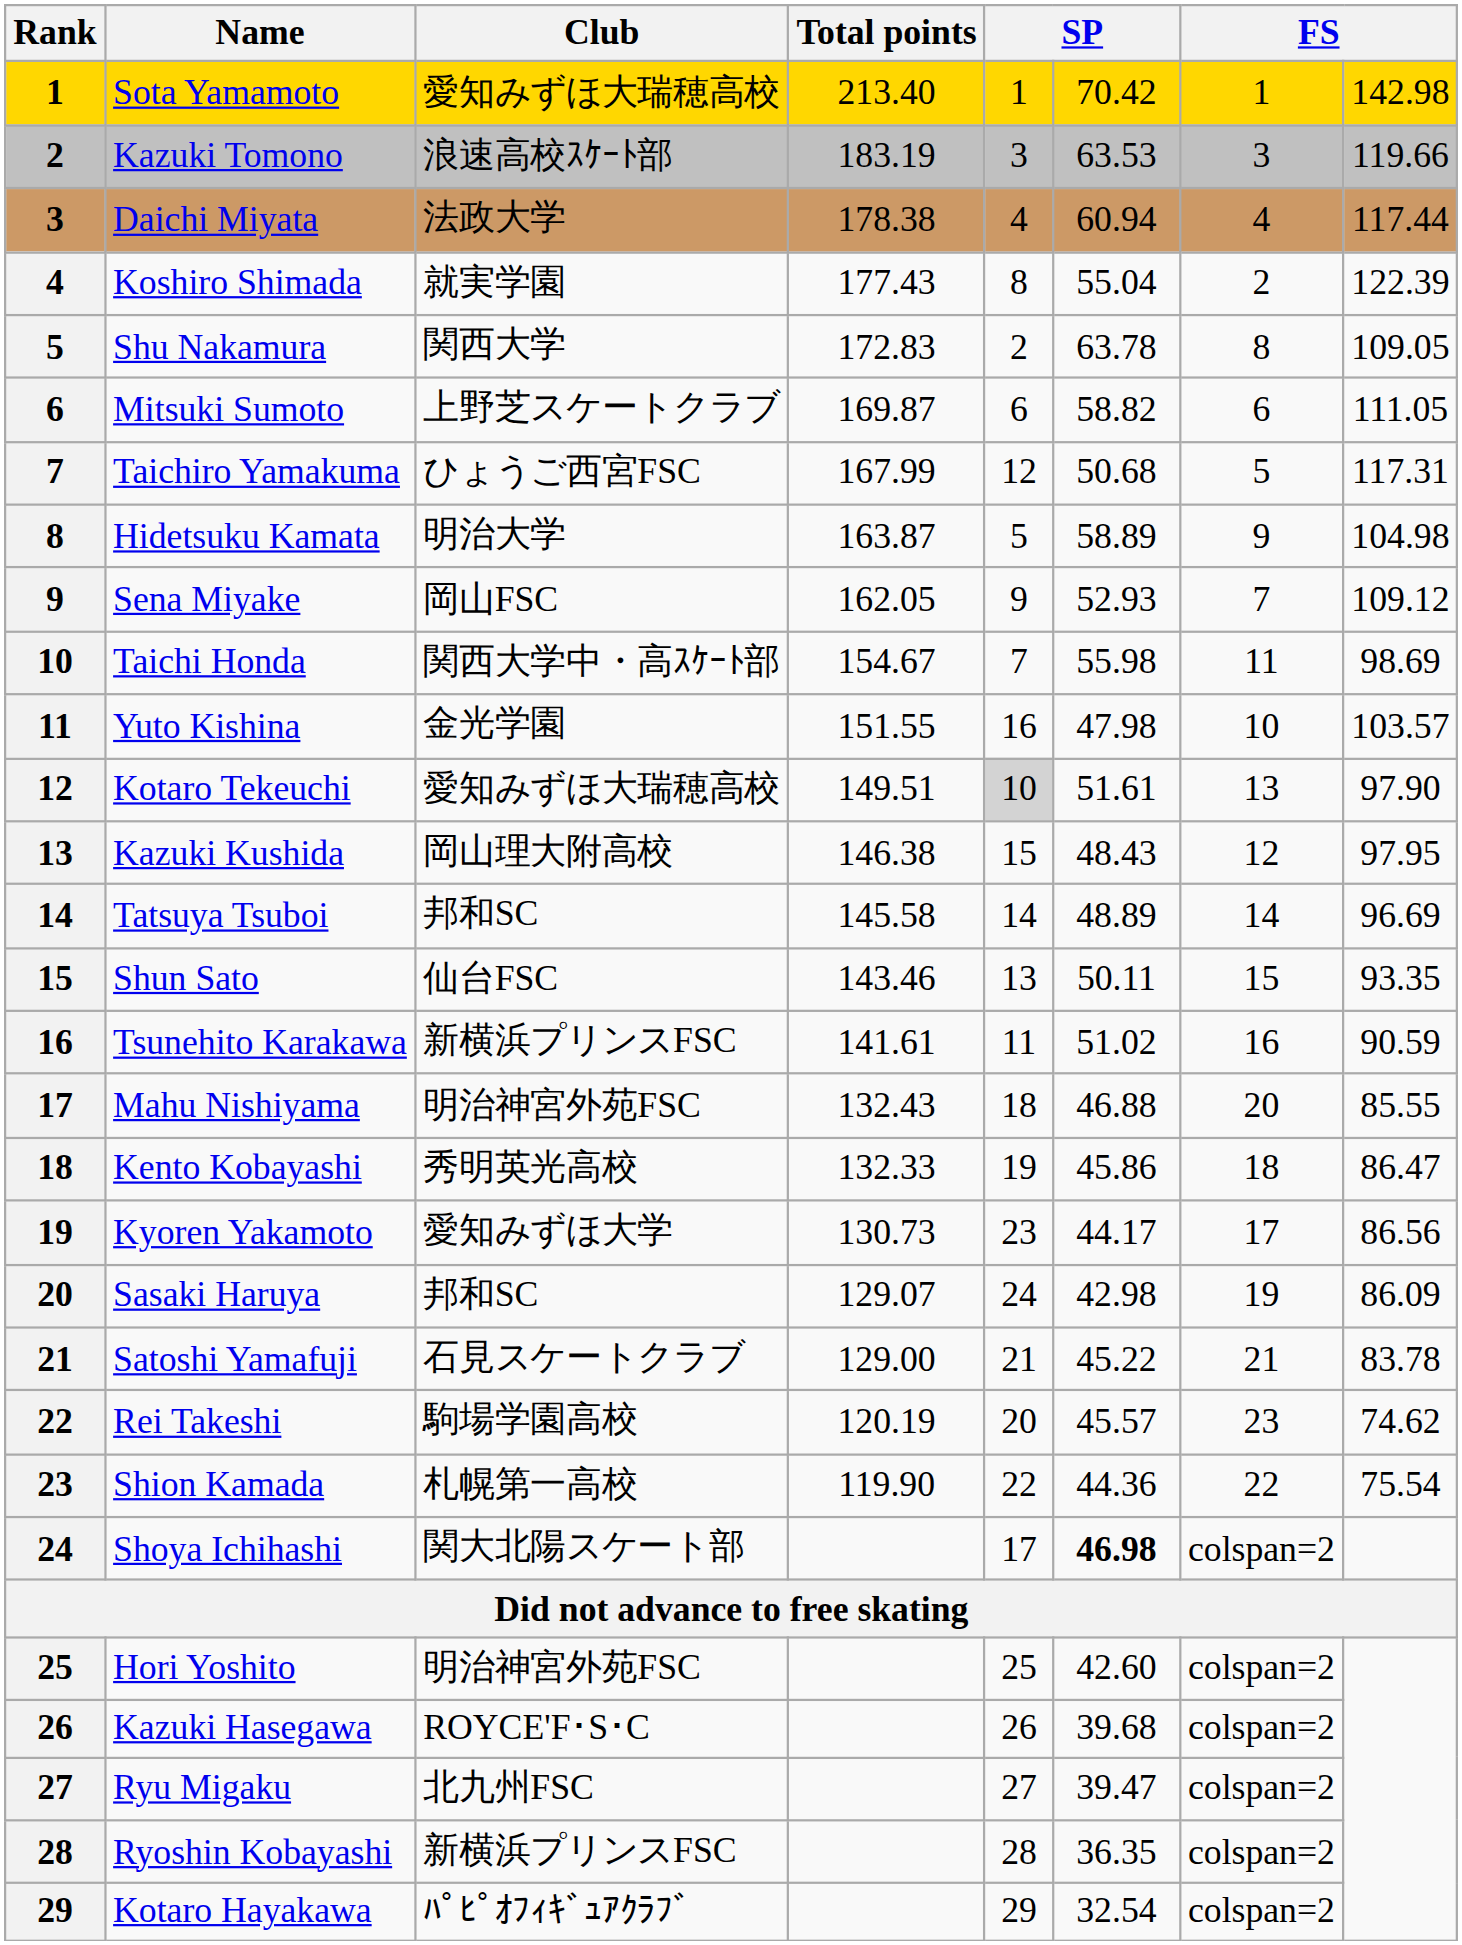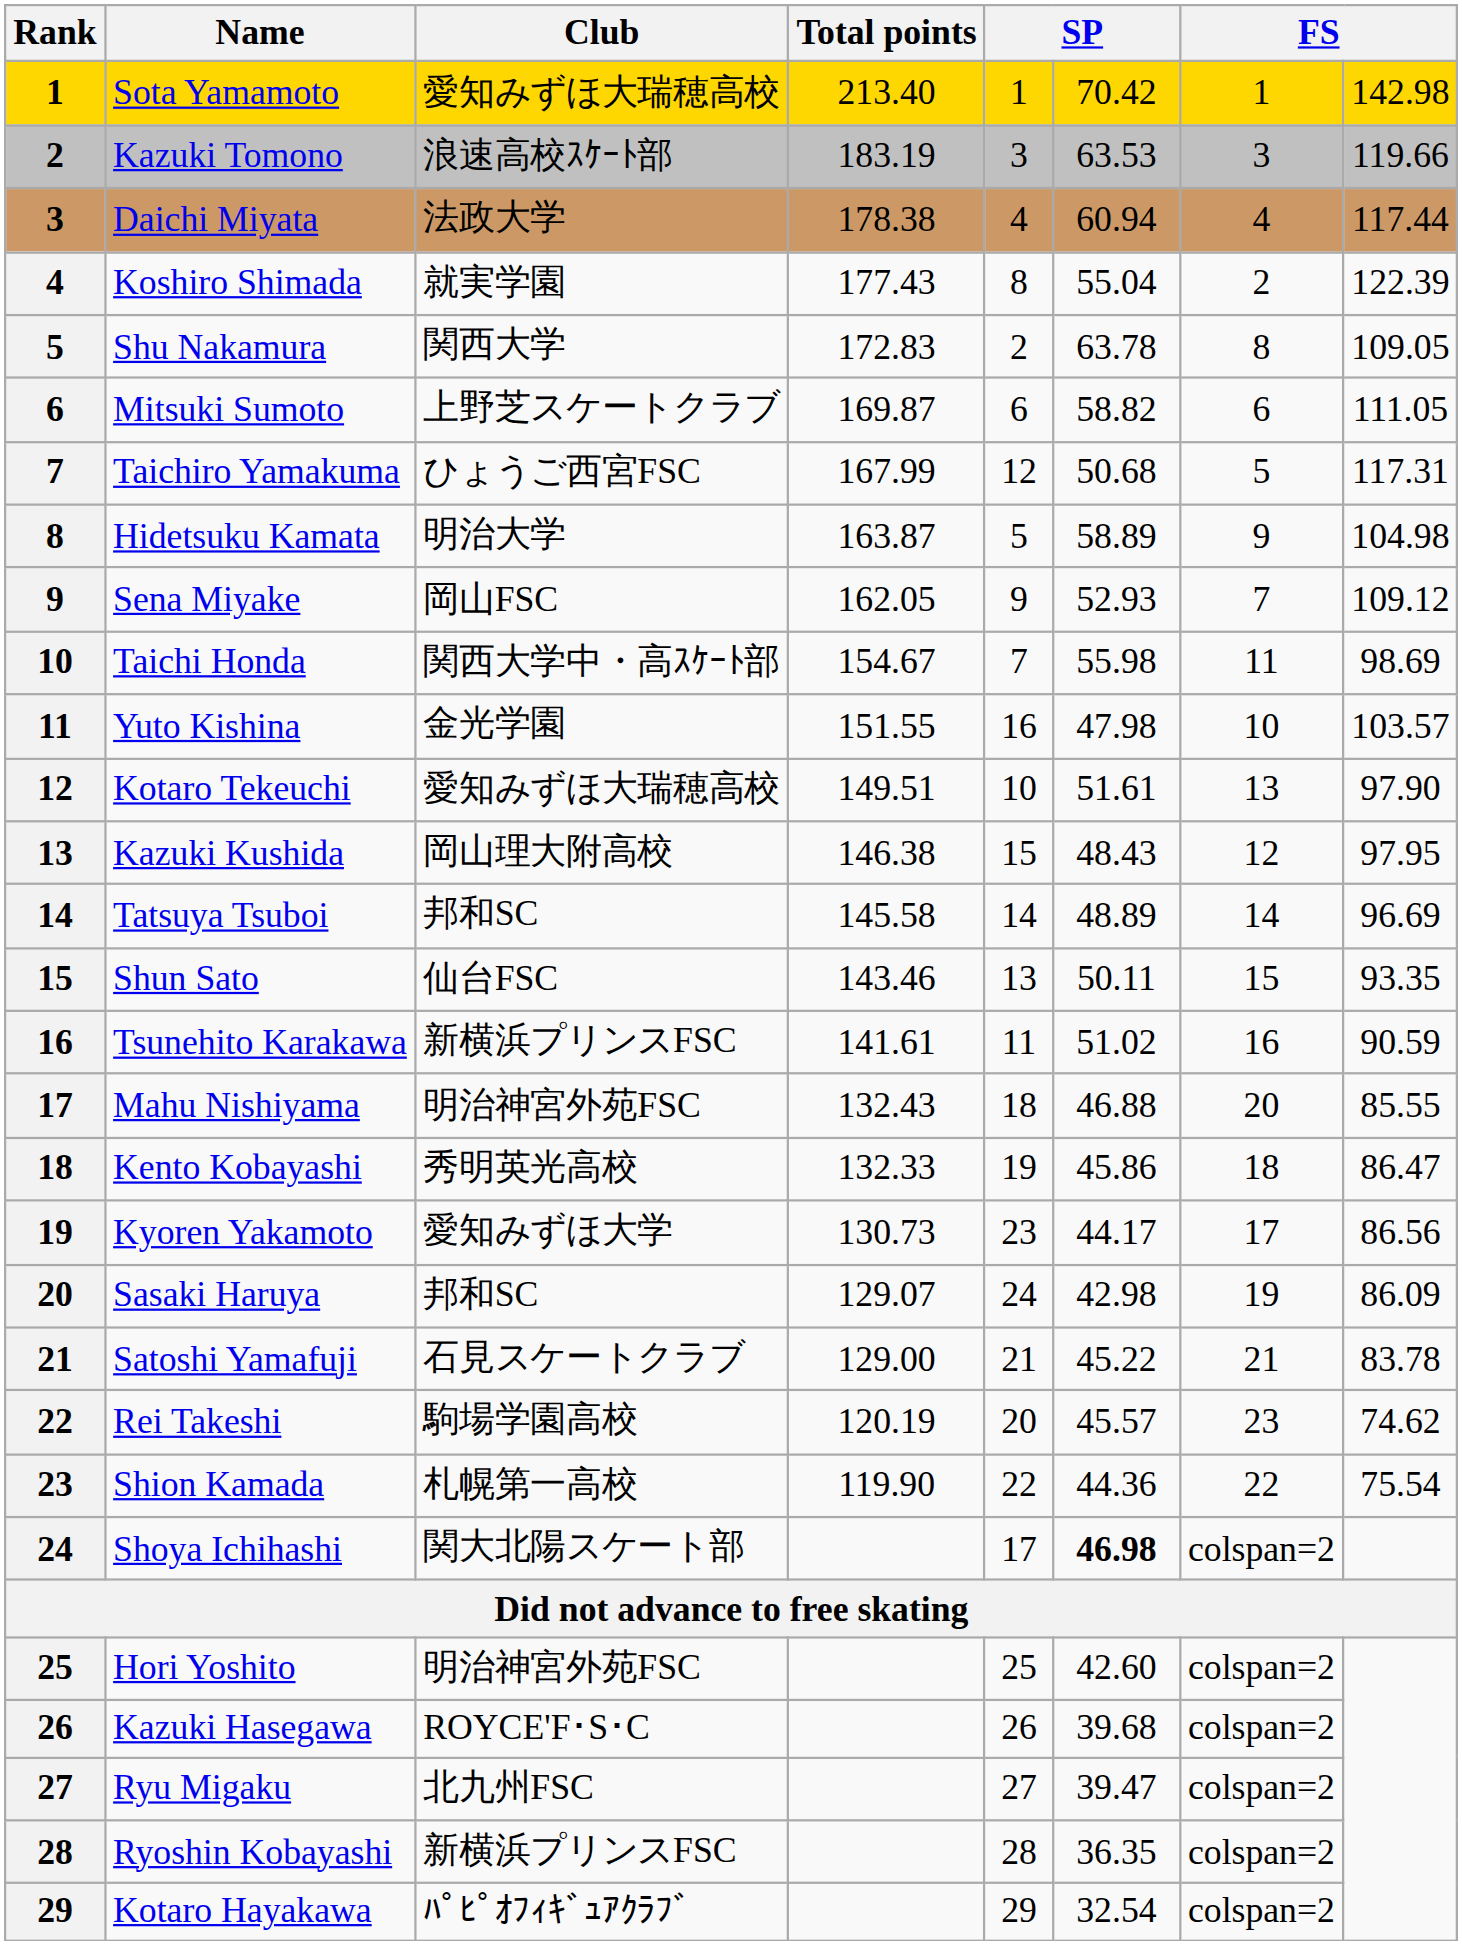(1019, 788) lightgrey background -> (1019, 788) no background
